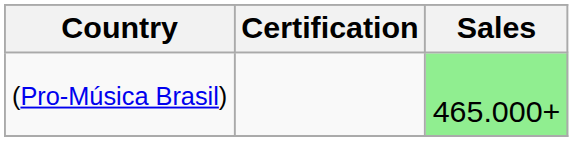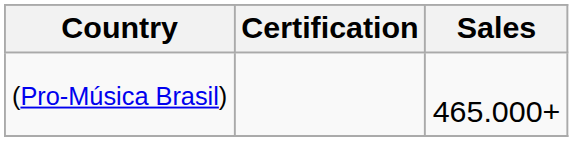(497, 111) lightgreen background -> (497, 111) no background
